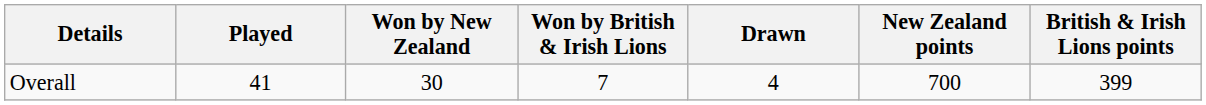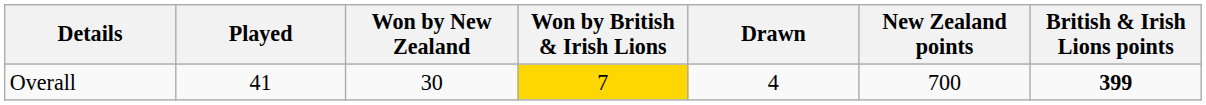(603, 81) no background -> (603, 81) gold background
(1116, 81) normal -> (1116, 81) bold
